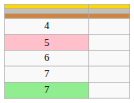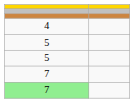(47, 42) pink background -> (47, 42) no background
(47, 58) 6 -> (47, 58) 5
